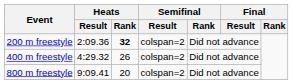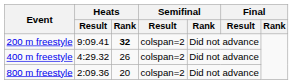(93, 42) 2:09.36 -> (93, 42) 9:09.41
(93, 72) 9:09.41 -> (93, 72) 2:09.36
